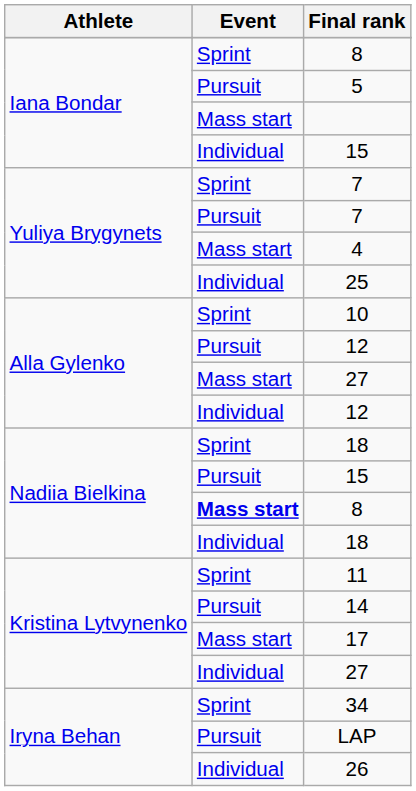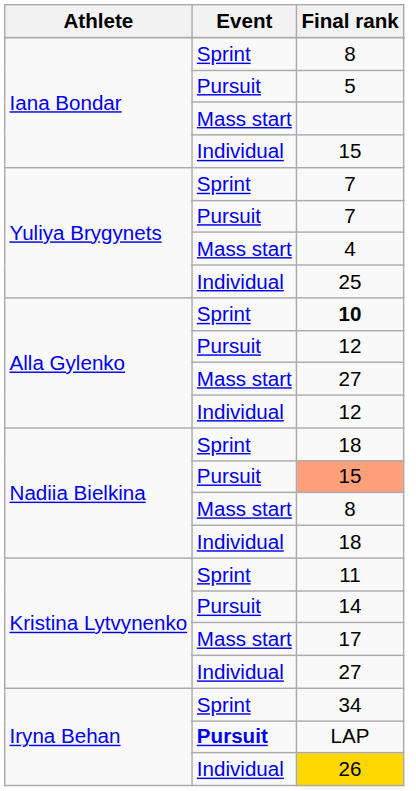(357, 314) normal -> (350, 314) bold
(357, 477) no background -> (350, 477) lightsalmon background
(248, 509) bold -> (244, 509) normal
(229, 737) normal -> (232, 737) bold
(357, 770) no background -> (350, 770) gold background
